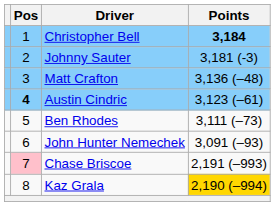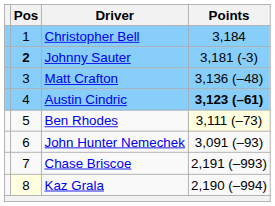(229, 36) bold -> (229, 36) normal
(26, 58) normal -> (26, 58) bold
(26, 100) bold -> (26, 100) normal
(229, 100) normal -> (229, 100) bold
(229, 121) no background -> (229, 121) lightyellow background
(26, 163) pink background -> (26, 163) no background
(26, 185) no background -> (26, 185) lightyellow background
(229, 185) gold background -> (229, 185) no background
